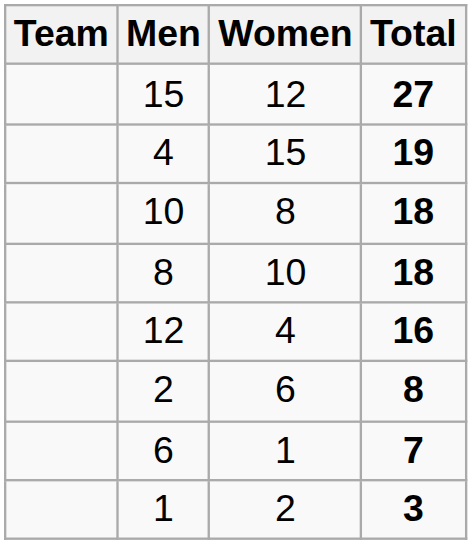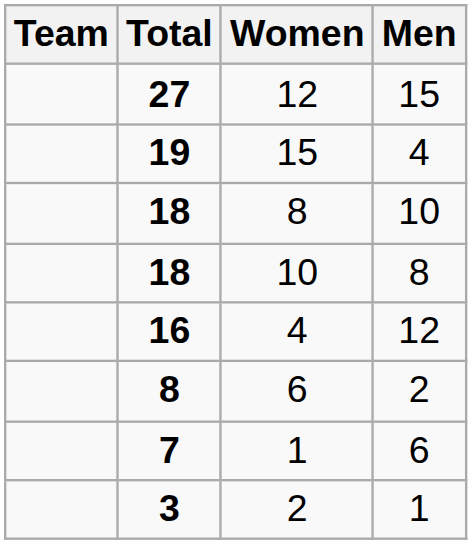columns swapped: (164, 34) <-> (413, 34)
